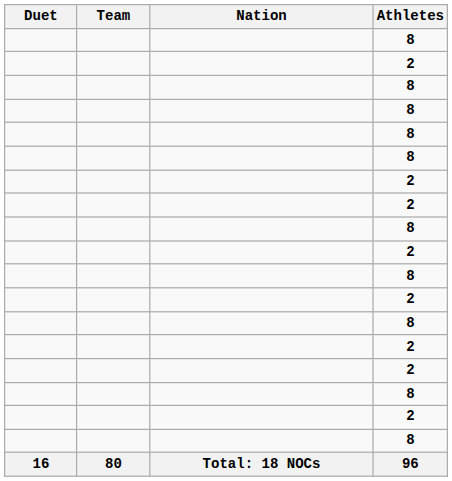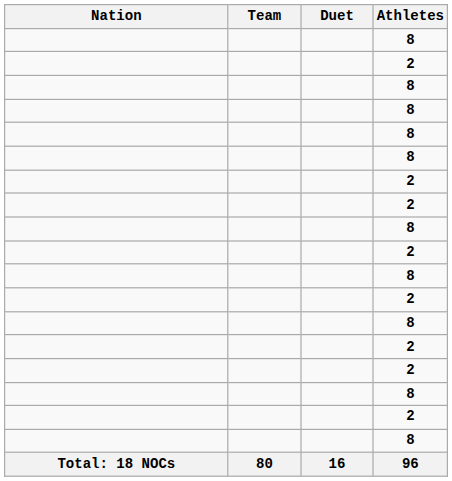columns swapped: (261, 16) <-> (41, 16)
